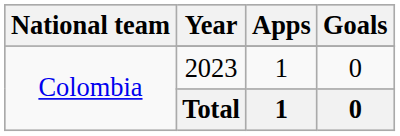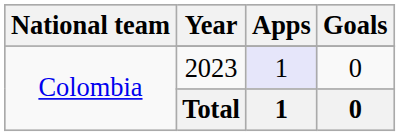(281, 67) no background -> (281, 67) lavender background
